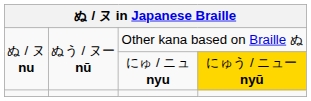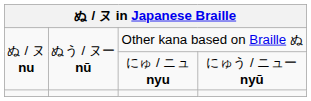(252, 71) gold background -> (252, 71) no background
